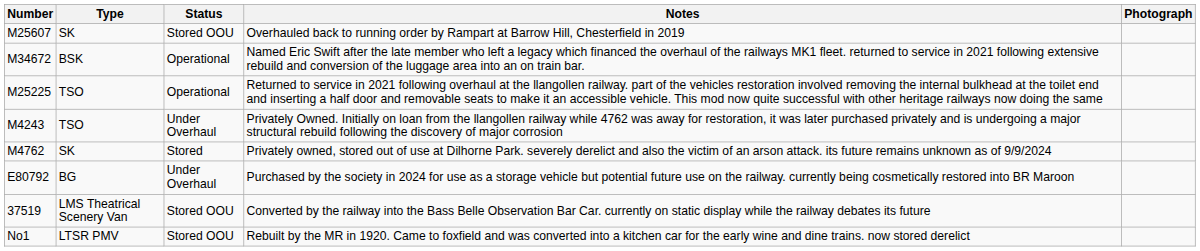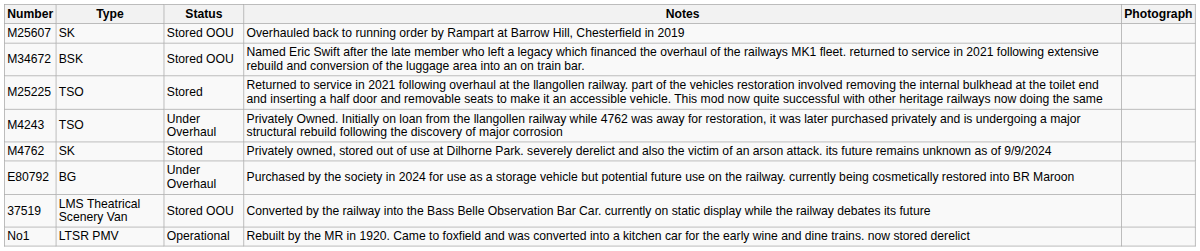(198, 59) Operational -> (200, 59) Stored OOU
(198, 92) Operational -> (185, 92) Stored
(200, 236) Stored OOU -> (198, 236) Operational
